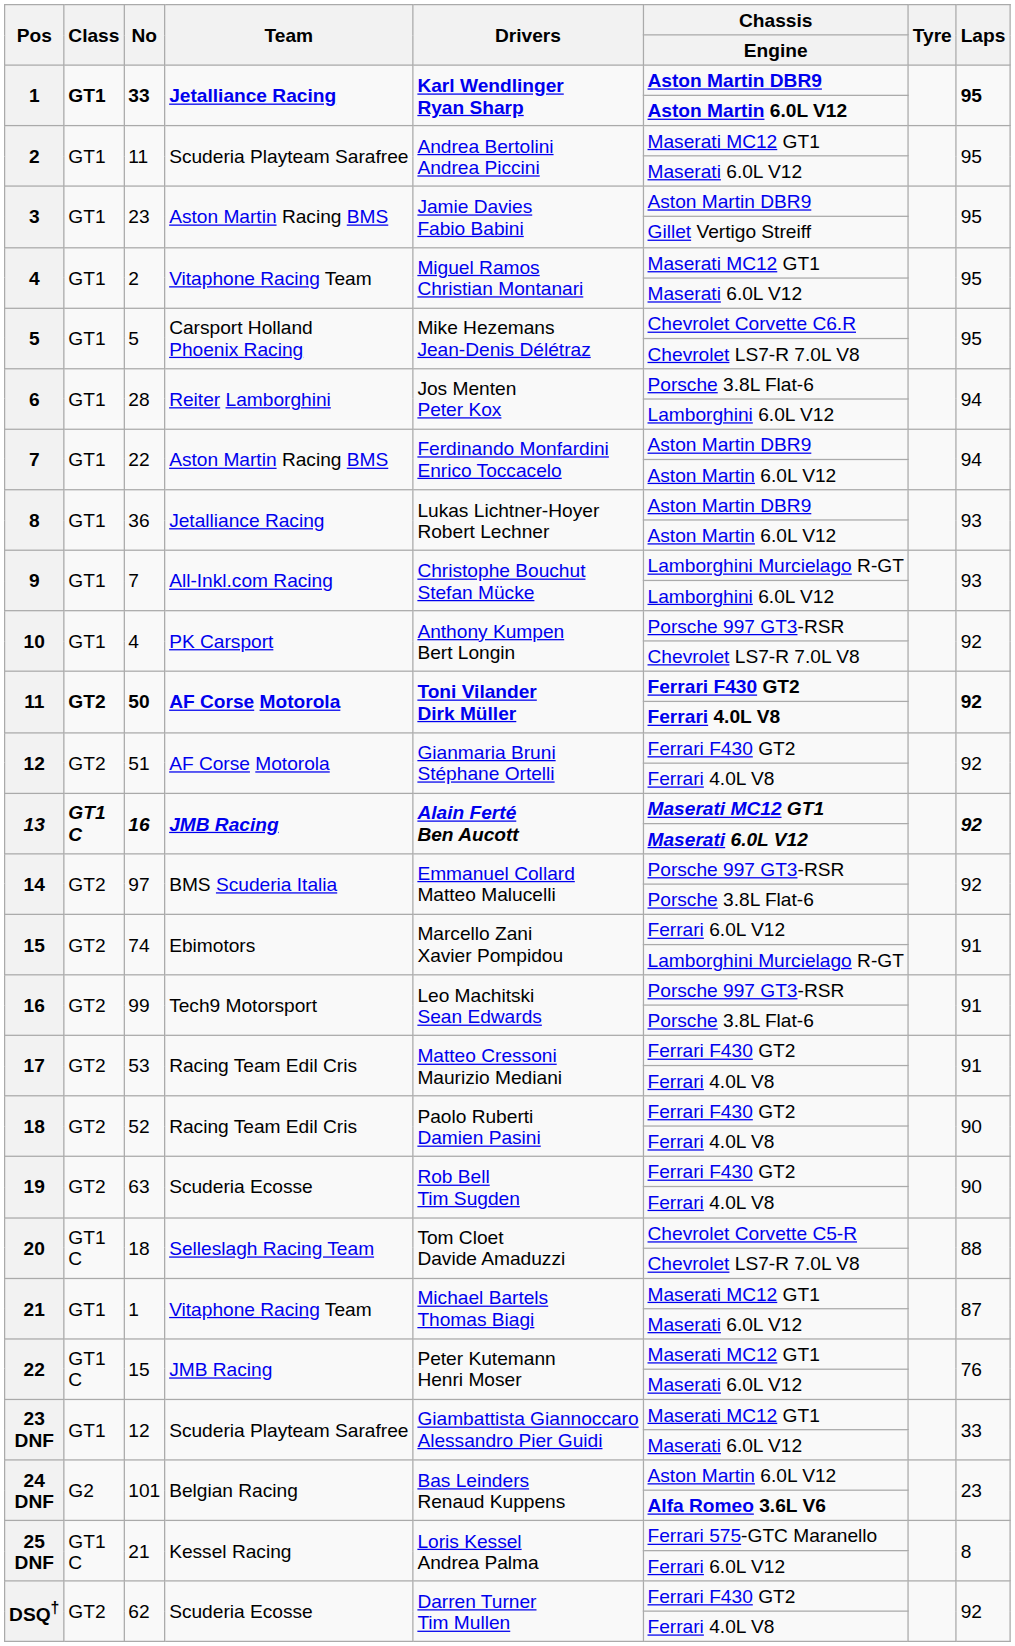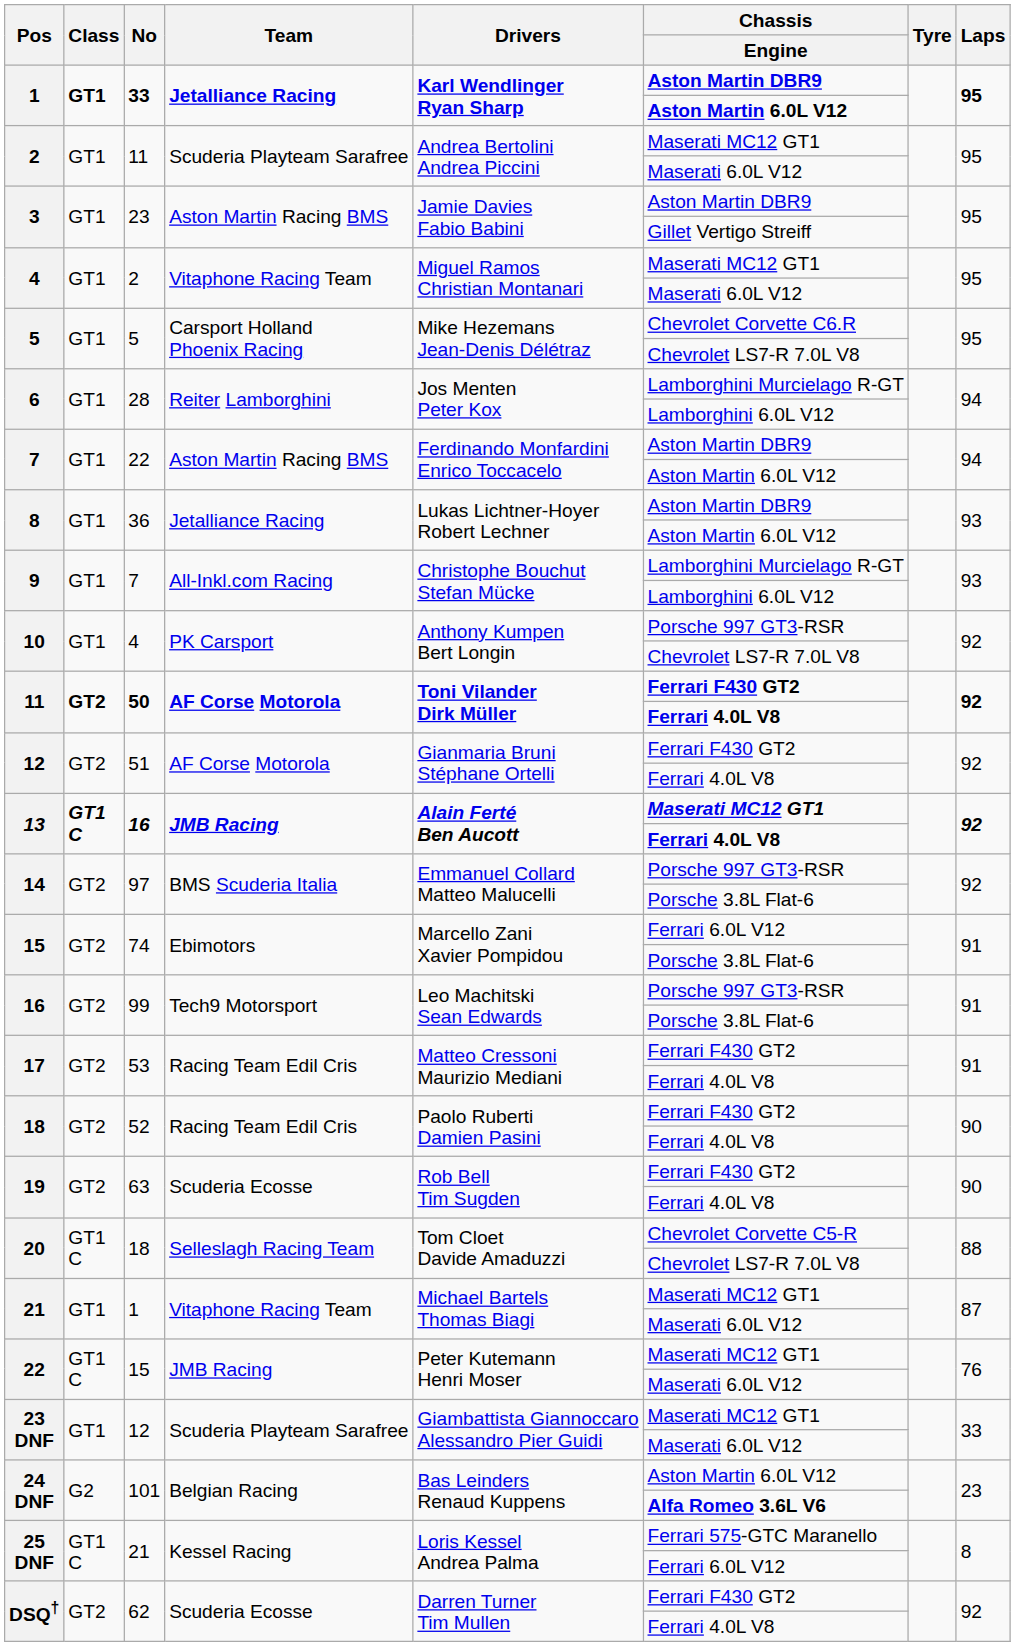(731, 384) Porsche 3.8L Flat-6 -> (776, 384) Lamborghini Murcielago R-GT
(728, 839) Maserati 6.0L V12 -> (714, 839) Ferrari 4.0L V8
(776, 960) Lamborghini Murcielago R-GT -> (731, 960) Porsche 3.8L Flat-6
